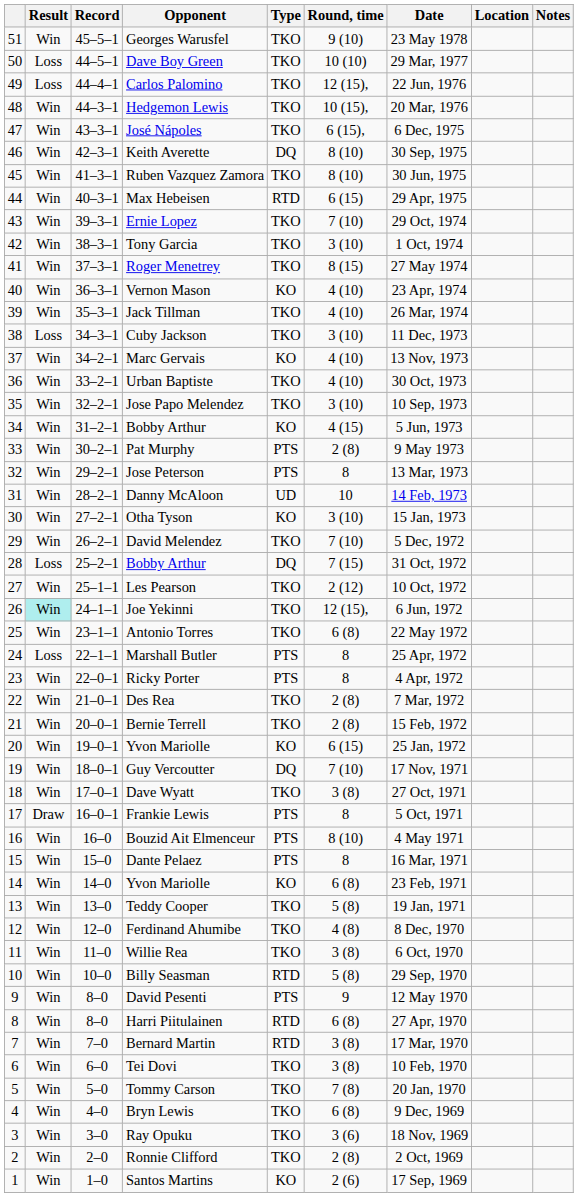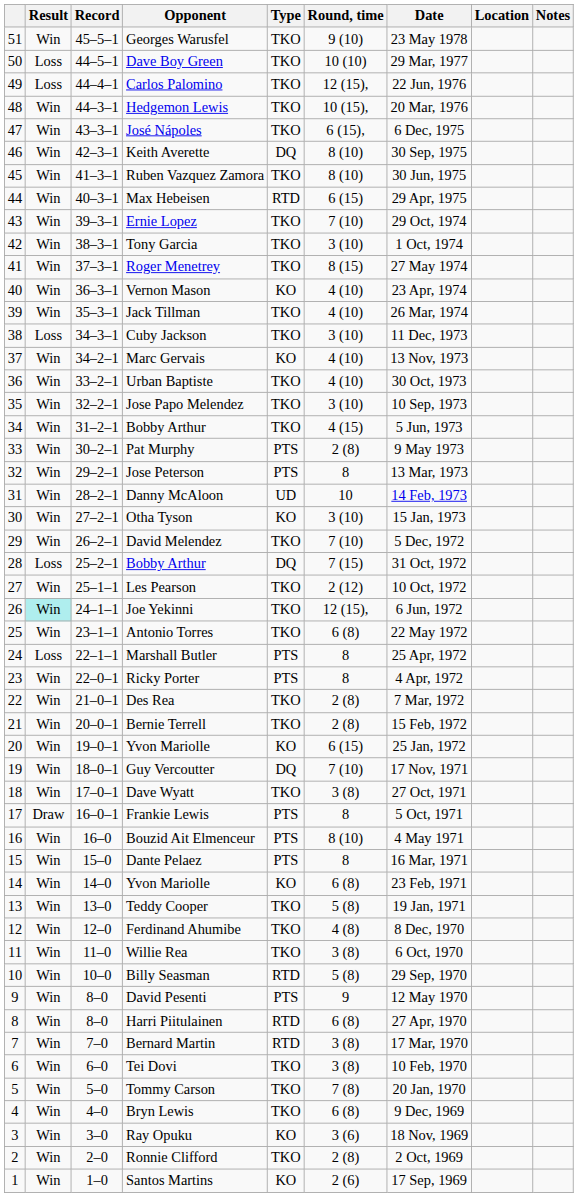(286, 426) KO -> (286, 426) TKO
(286, 1134) TKO -> (286, 1134) KO
